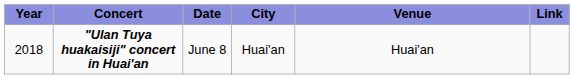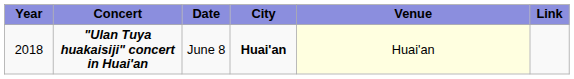(263, 49) normal -> (264, 49) bold
(412, 49) no background -> (413, 49) lightyellow background
